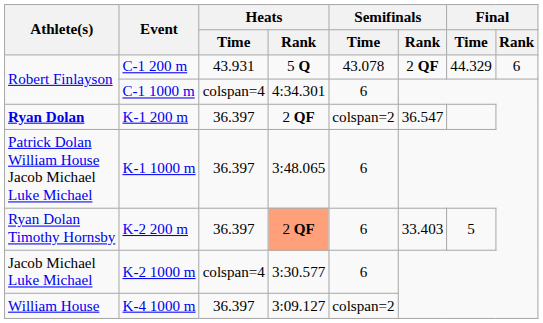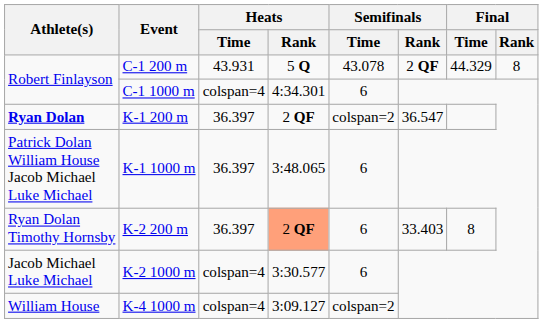(517, 67) 6 -> (517, 67) 8
(471, 229) 5 -> (471, 229) 8
(234, 306) 36.397 -> (234, 306) colspan=4
